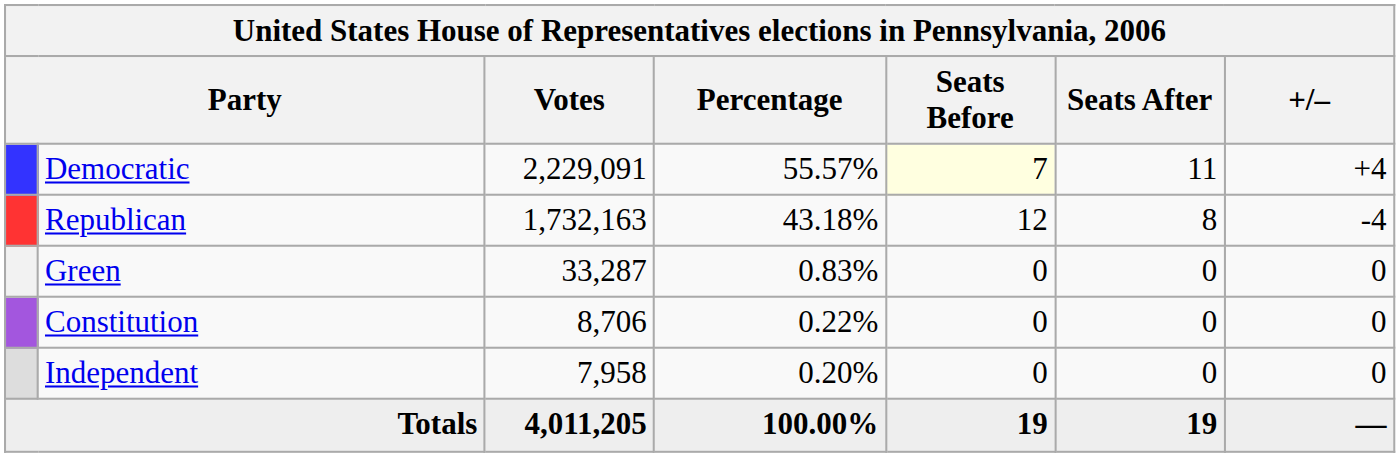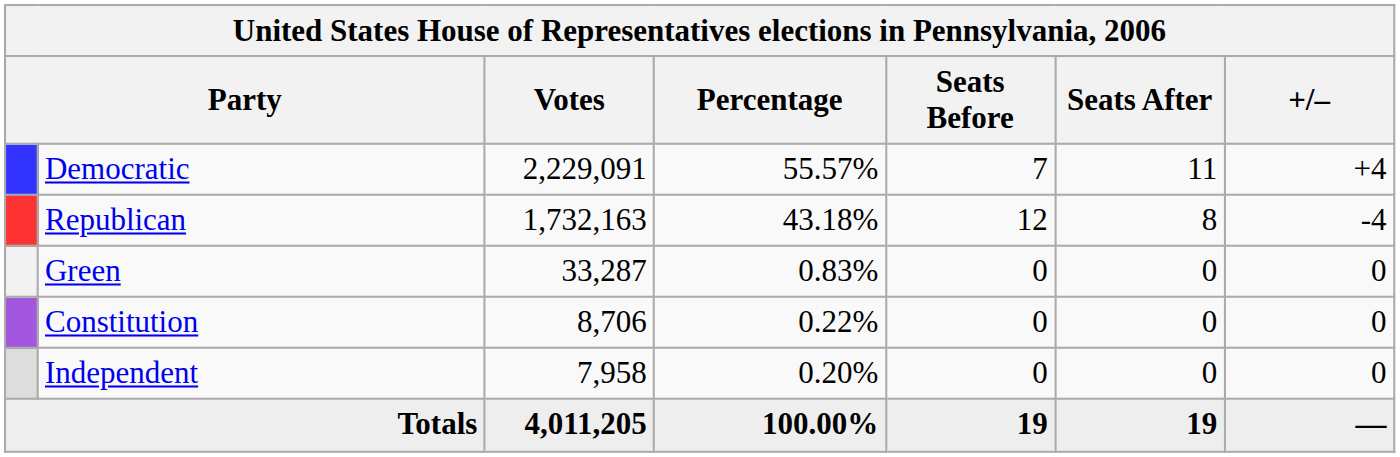(1040, 169) lightyellow background -> (1040, 169) no background
